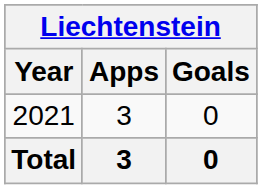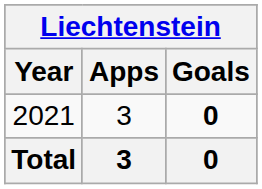(211, 115) normal -> (211, 115) bold
